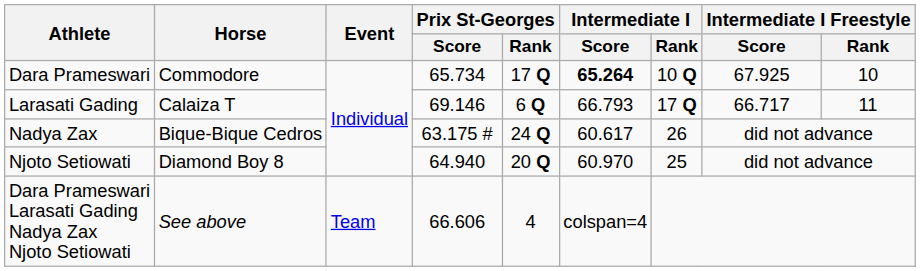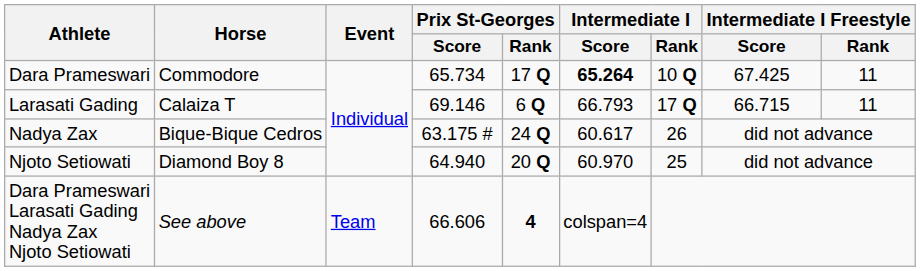(762, 76) 67.925 -> (762, 76) 67.425
(868, 76) 10 -> (868, 76) 11
(762, 105) 66.717 -> (762, 105) 66.715
(531, 222) normal -> (531, 222) bold
